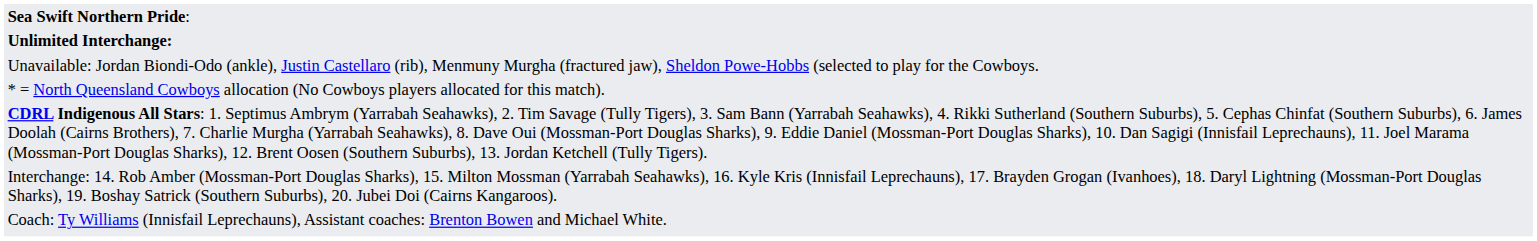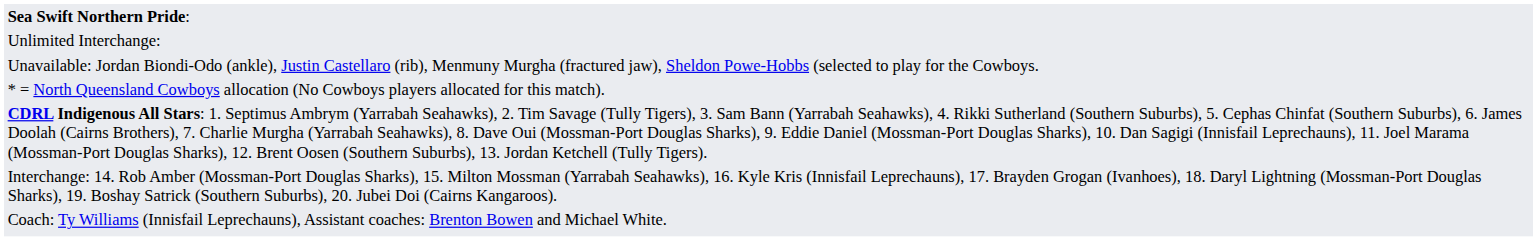(90, 41) bold -> (84, 41) normal
